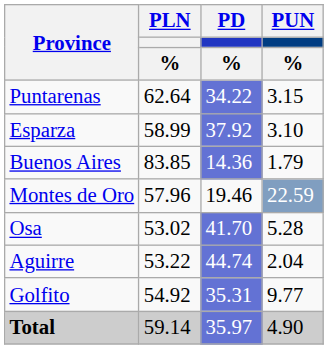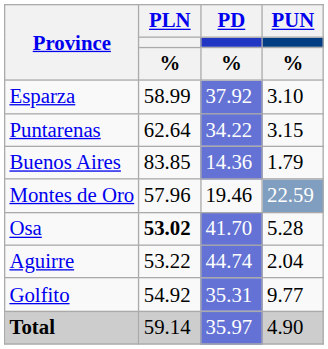rows swapped: (55, 96) <-> (42, 129)
(167, 228) normal -> (167, 228) bold
